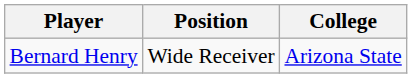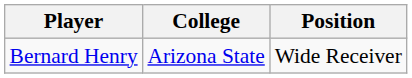columns swapped: (211, 21) <-> (343, 21)
